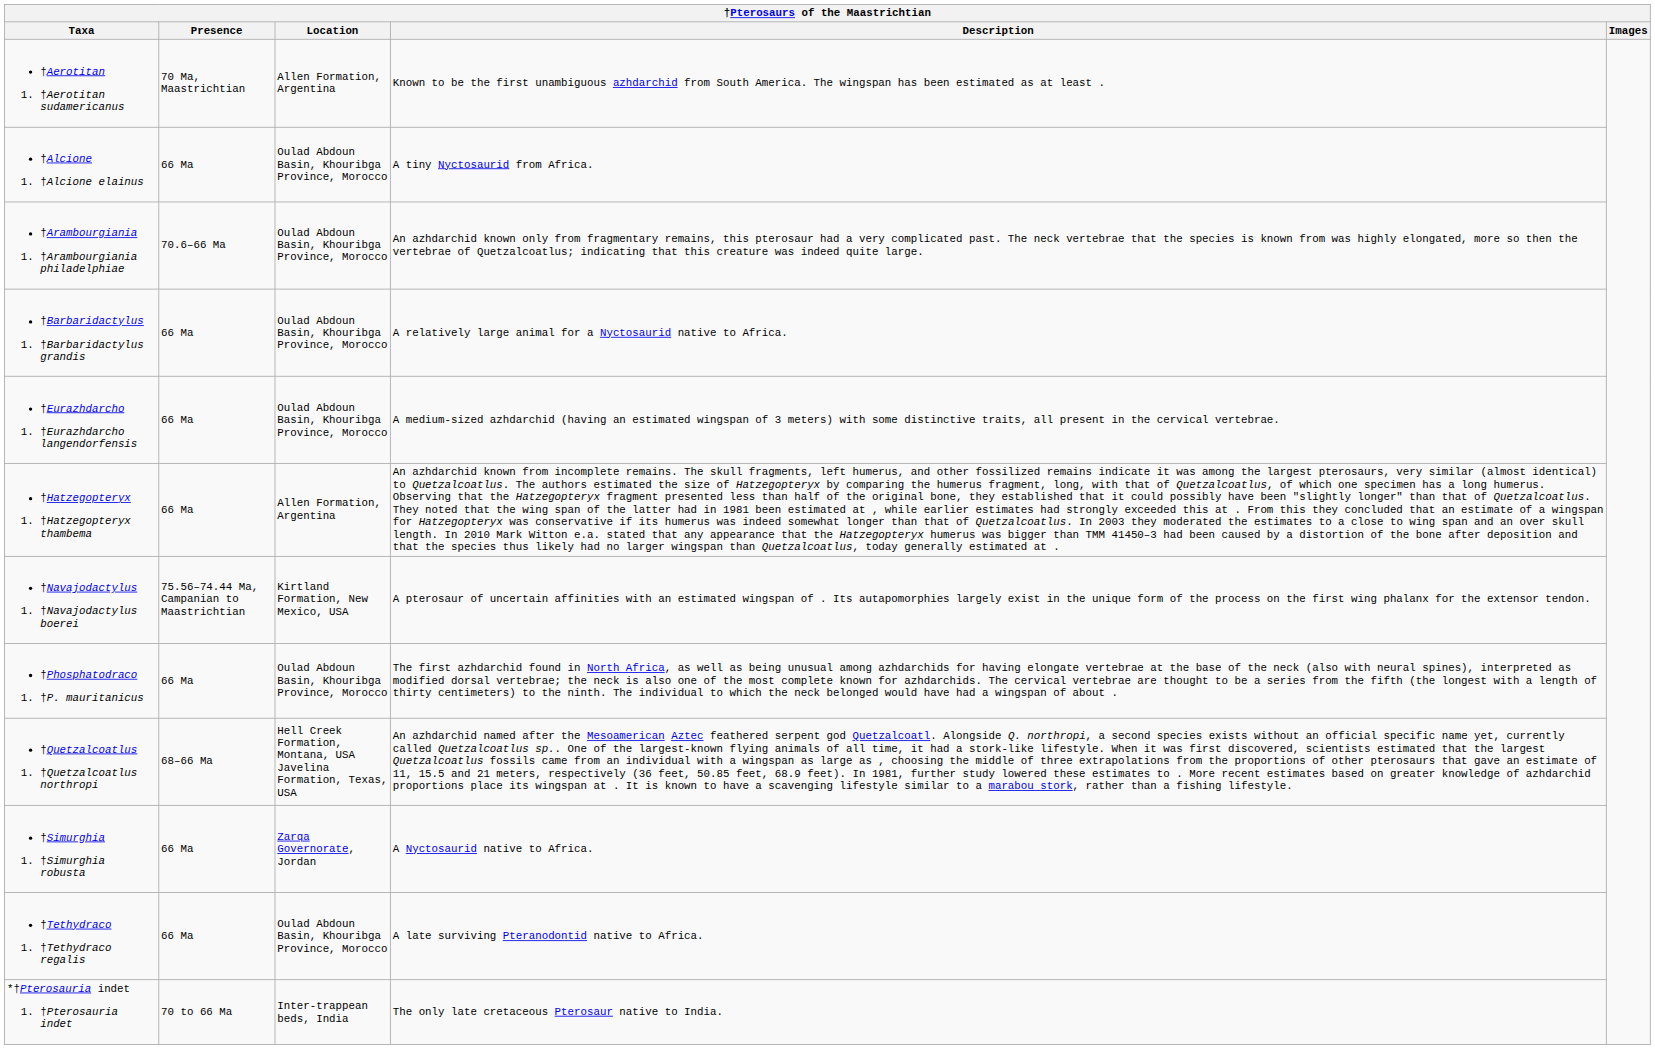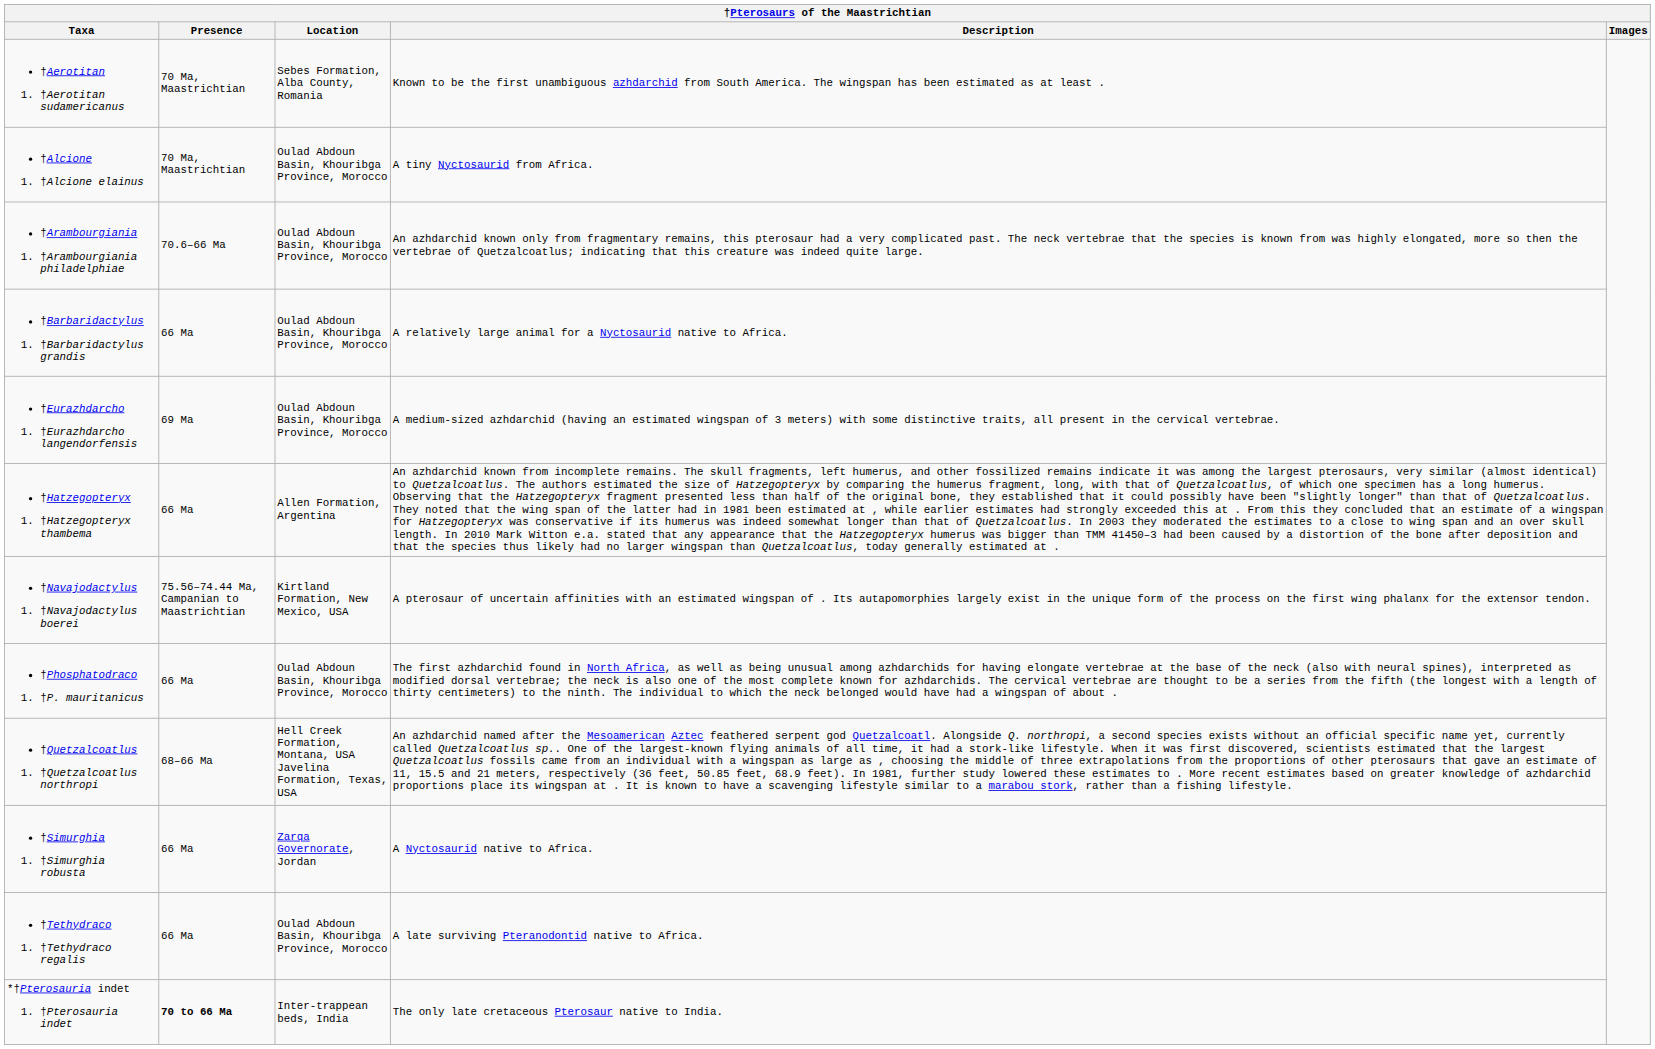(329, 83) Allen Formation, Argentina -> (329, 83) Sebes Formation, Alba County, Romania
(177, 164) 66 Ma -> (203, 164) 70 Ma, Maastrichtian
(177, 420) 66 Ma -> (177, 420) 69 Ma
(197, 1012) normal -> (197, 1012) bold
